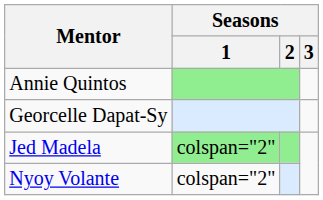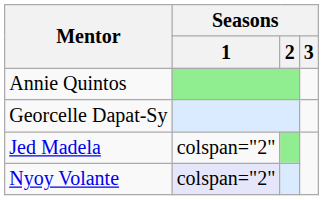(226, 147) lightgreen background -> (226, 147) no background
(226, 178) no background -> (226, 178) lavender background
